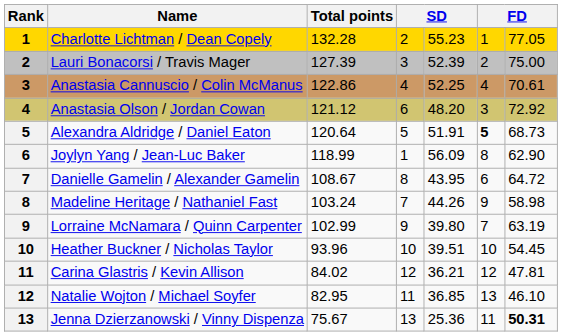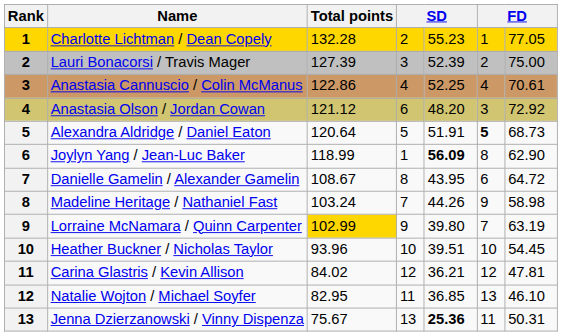(446, 156) normal -> (446, 156) bold
(333, 226) no background -> (333, 226) gold background
(446, 319) normal -> (446, 319) bold
(527, 319) bold -> (527, 319) normal
